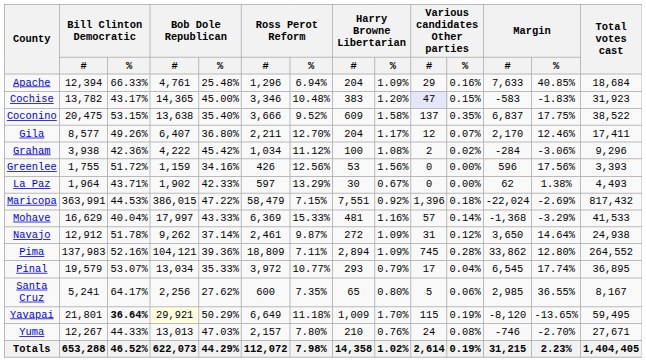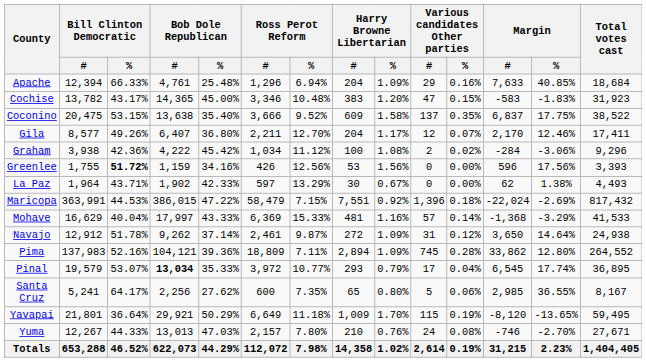(429, 100) lavender background -> (429, 100) no background
(129, 168) normal -> (129, 168) bold
(175, 269) normal -> (175, 269) bold
(129, 315) bold -> (129, 315) normal
(175, 315) lightyellow background -> (175, 315) no background
